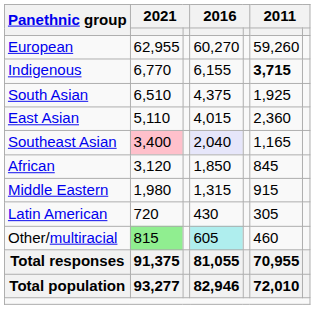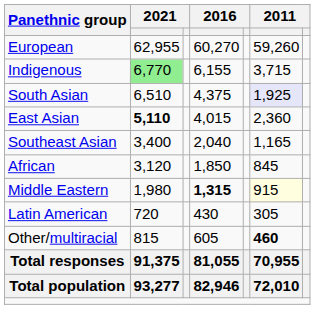(152, 71) no background -> (152, 71) lightgreen background
(272, 71) bold -> (272, 71) normal
(272, 94) no background -> (272, 94) lavender background
(152, 118) normal -> (152, 118) bold
(152, 142) pink background -> (152, 142) no background
(212, 142) lavender background -> (212, 142) no background
(212, 190) normal -> (212, 190) bold
(266, 190) no background -> (266, 190) lightyellow background
(146, 238) lightgreen background -> (146, 238) no background
(206, 238) paleturquoise background -> (206, 238) no background
(266, 238) normal -> (266, 238) bold
